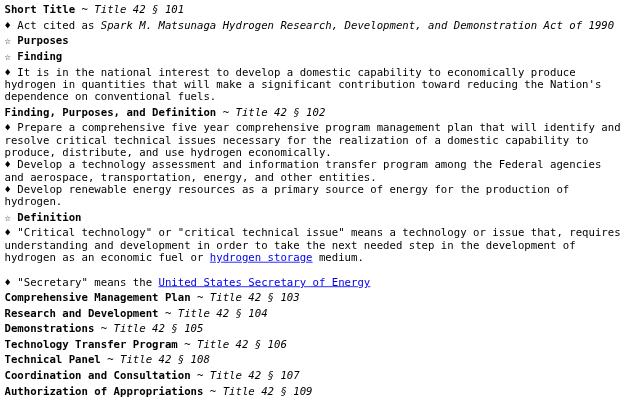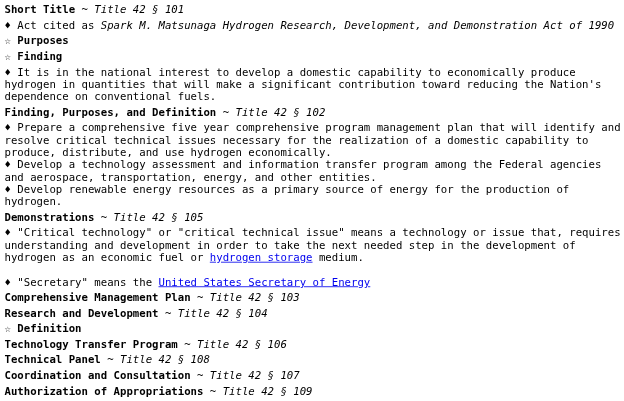(43, 217) ☆ Definition -> (104, 217) Demonstrations ~ Title 42 § 105
(104, 329) Demonstrations ~ Title 42 § 105 -> (43, 329) ☆ Definition
